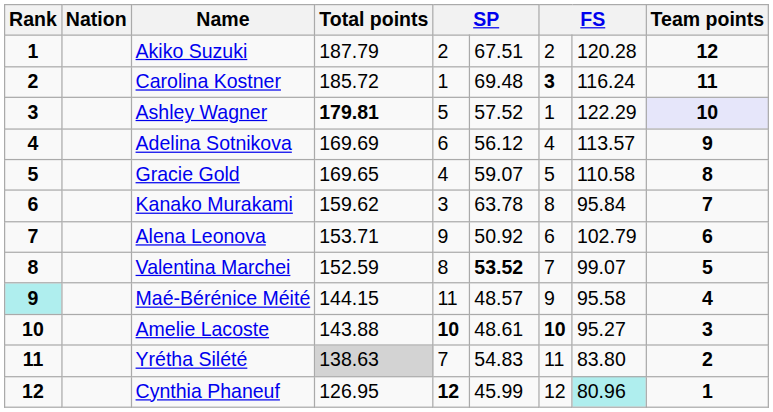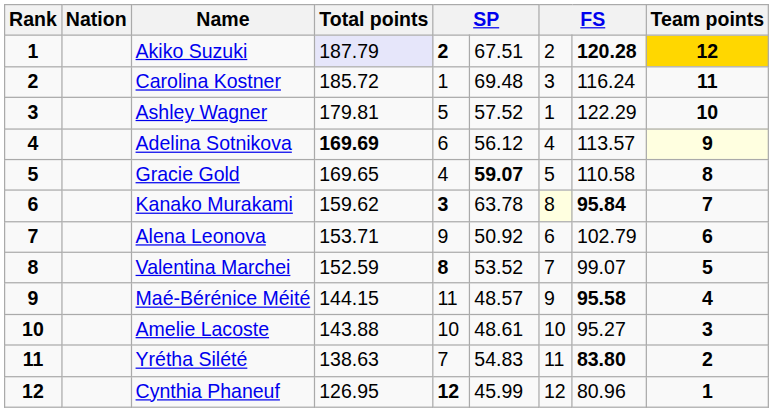(349, 50) no background -> (349, 50) lavender background
(443, 50) normal -> (443, 50) bold
(607, 50) normal -> (607, 50) bold
(707, 50) no background -> (707, 50) gold background
(549, 81) bold -> (549, 81) normal
(349, 112) bold -> (349, 112) normal
(707, 112) lavender background -> (707, 112) no background
(349, 143) normal -> (349, 143) bold
(707, 143) no background -> (707, 143) lightyellow background
(499, 174) normal -> (499, 174) bold
(443, 205) normal -> (443, 205) bold
(549, 205) no background -> (549, 205) lightyellow background
(601, 205) normal -> (601, 205) bold
(443, 267) normal -> (443, 267) bold
(499, 267) bold -> (499, 267) normal
(33, 298) paleturquoise background -> (33, 298) no background
(601, 298) normal -> (601, 298) bold
(448, 329) bold -> (448, 329) normal
(555, 329) bold -> (555, 329) normal
(349, 360) lightgrey background -> (349, 360) no background
(601, 360) normal -> (601, 360) bold
(601, 391) paleturquoise background -> (601, 391) no background
